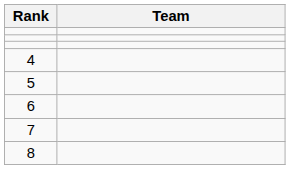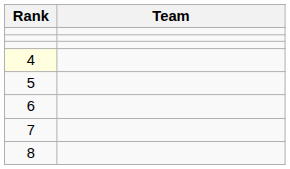(31, 59) no background -> (31, 59) lightyellow background
